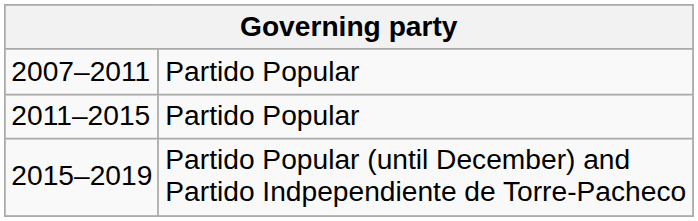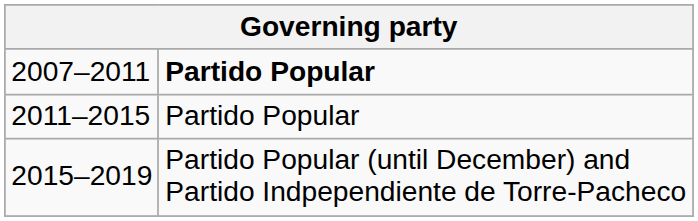(262, 71) normal -> (270, 71) bold
